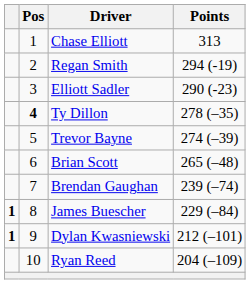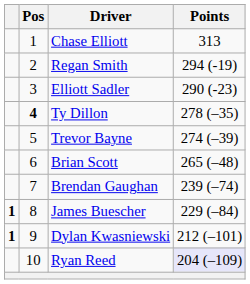(210, 259) no background -> (210, 259) lavender background
